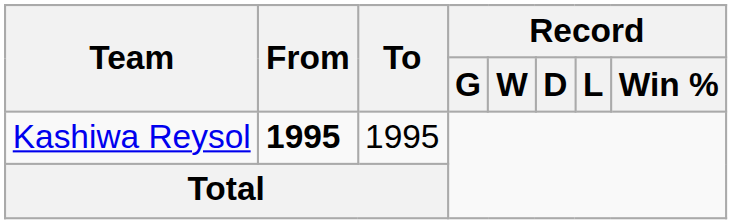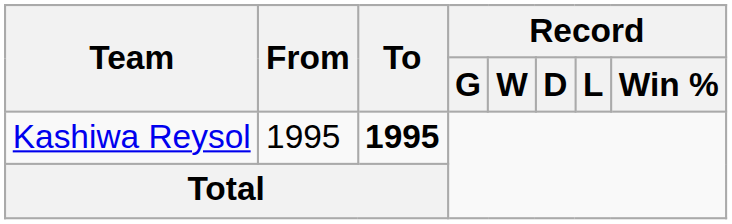(303, 137) bold -> (303, 137) normal
(402, 137) normal -> (402, 137) bold
